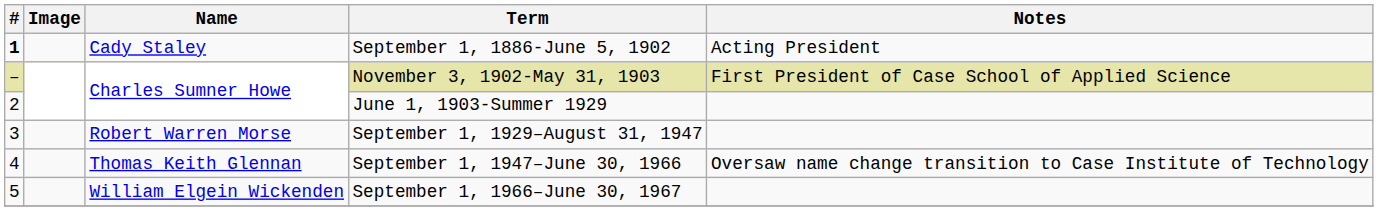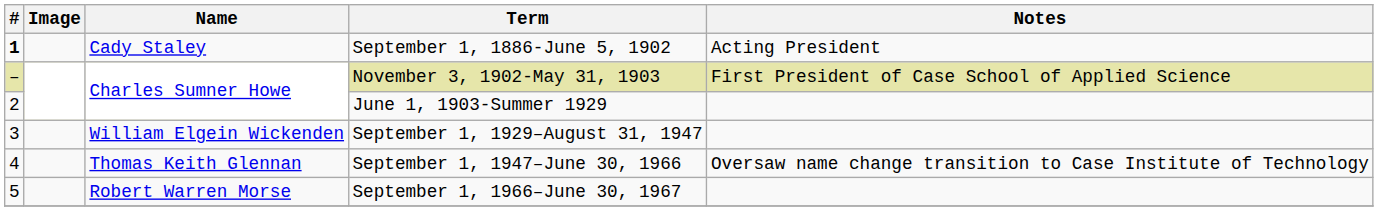(190, 134) Robert Warren Morse -> (217, 134) William Elgein Wickenden
(217, 192) William Elgein Wickenden -> (190, 192) Robert Warren Morse
